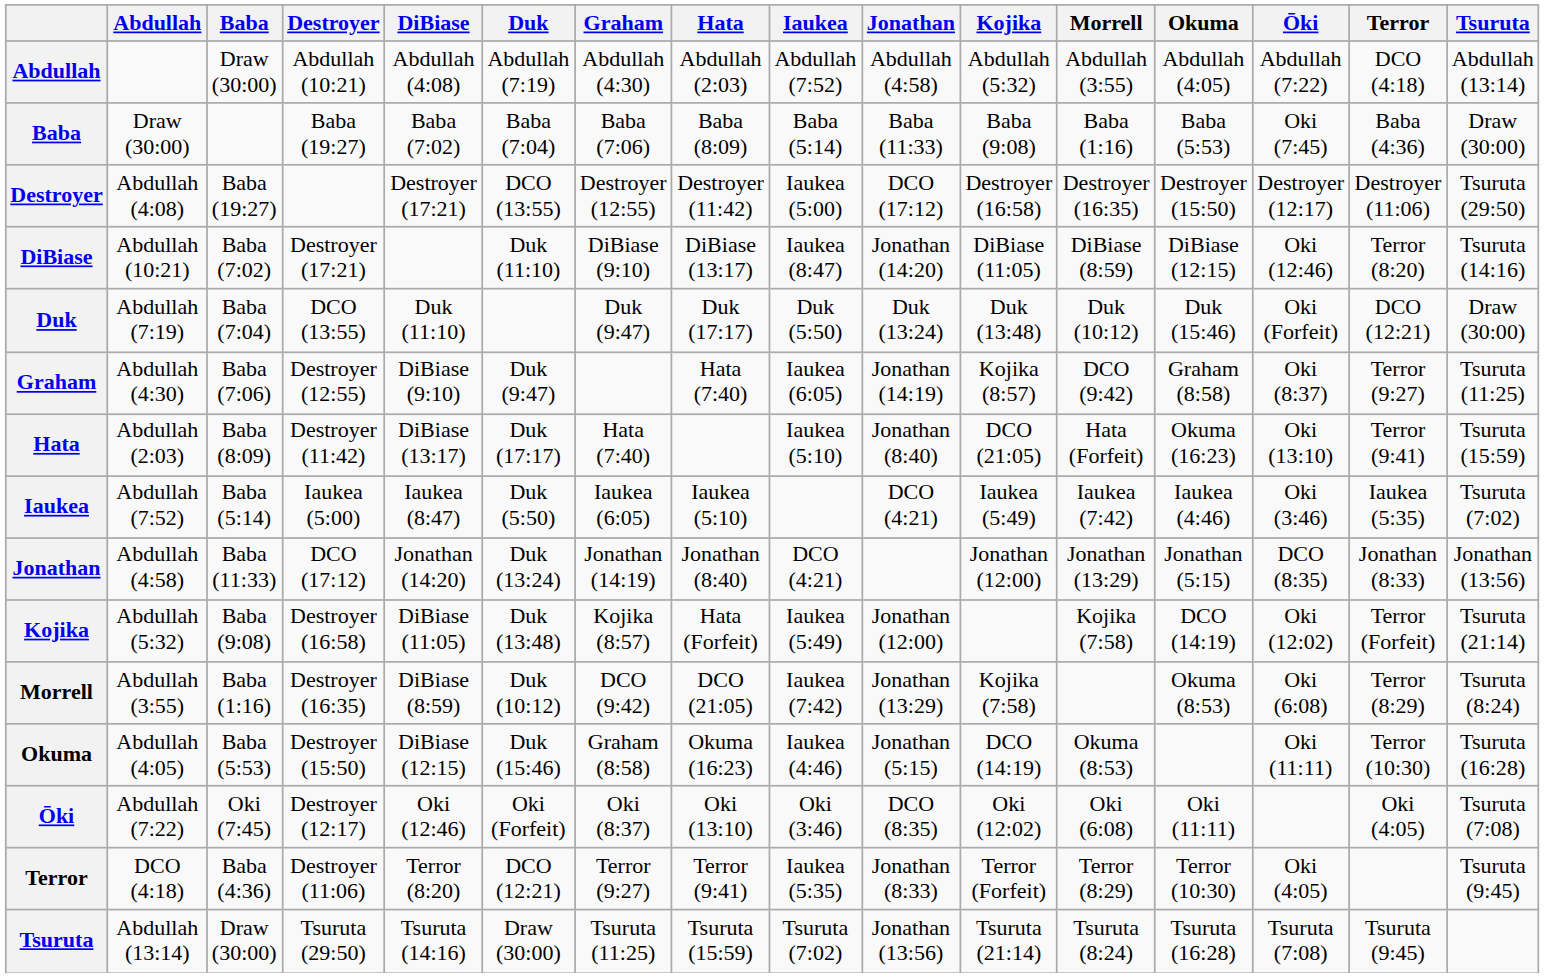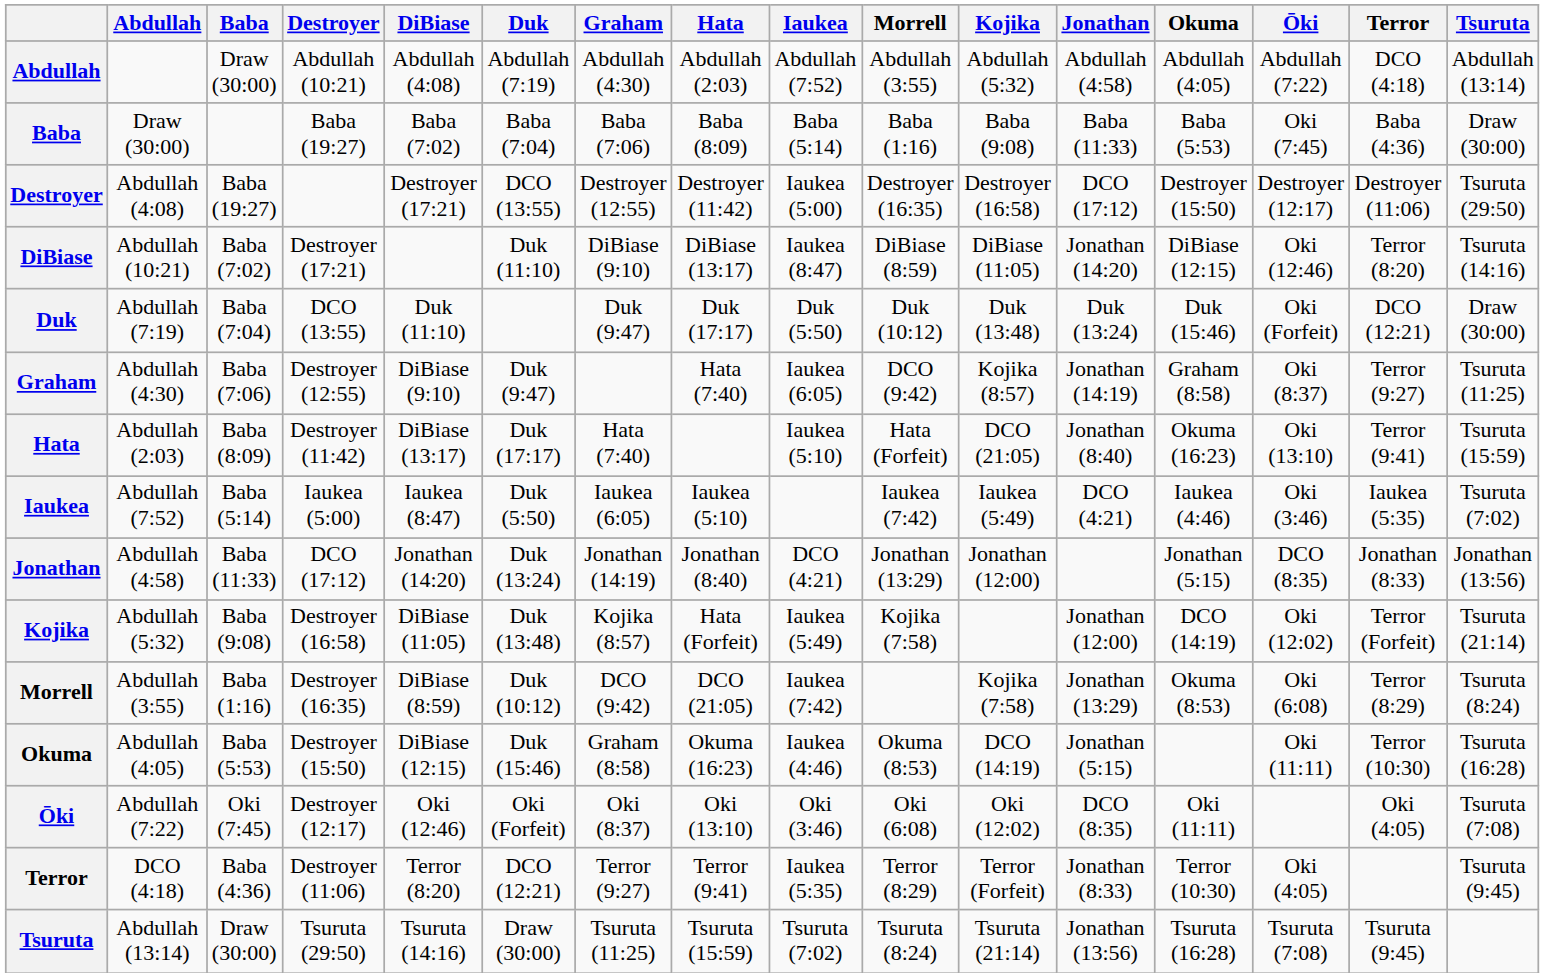columns swapped: (911, 22) <-> (1106, 22)
